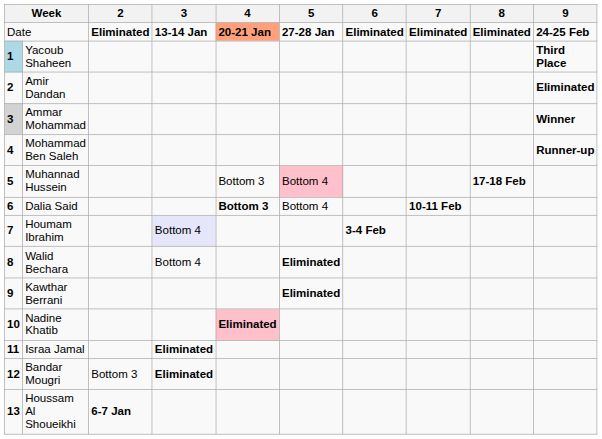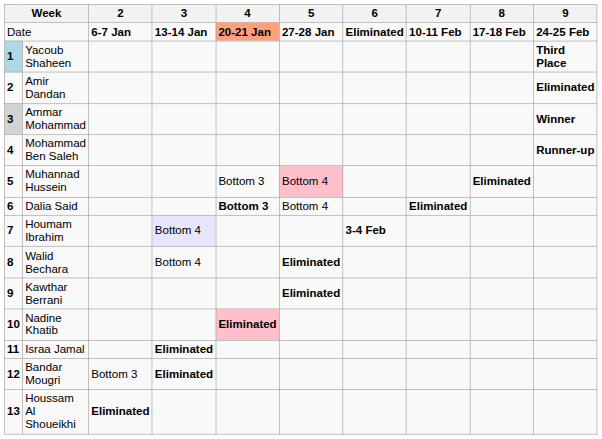(120, 31) Eliminated -> (111, 31) 6-7 Jan
(438, 31) Eliminated -> (435, 31) 10-11 Feb
(502, 31) Eliminated -> (499, 31) 17-18 Feb
(499, 181) 17-18 Feb -> (502, 181) Eliminated
(435, 206) 10-11 Feb -> (438, 206) Eliminated
(111, 411) 6-7 Jan -> (120, 411) Eliminated
